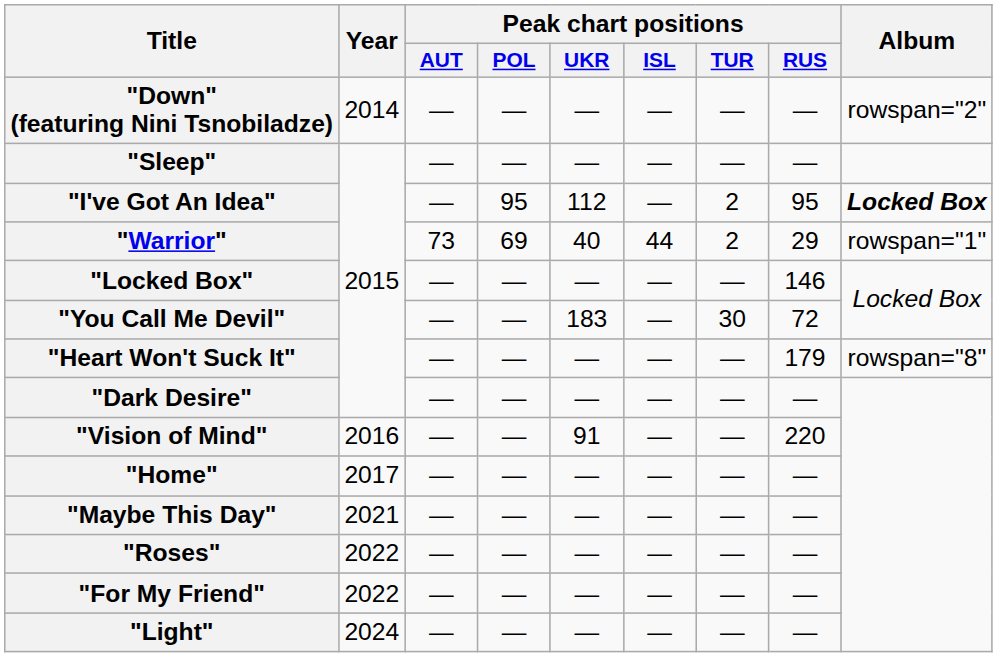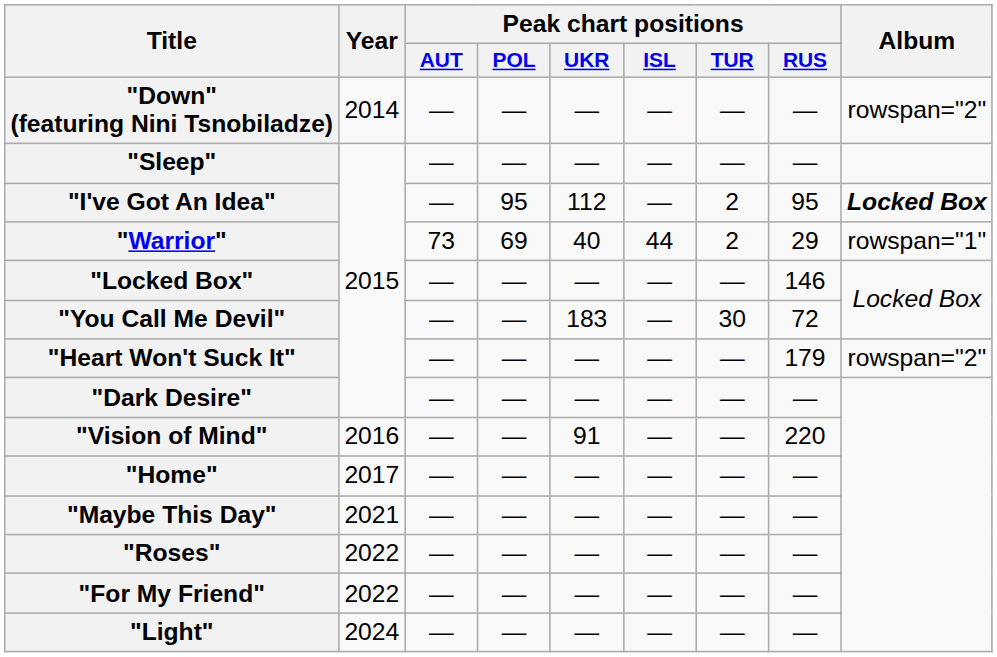(917, 358) rowspan="8" -> (917, 358) rowspan="2"
